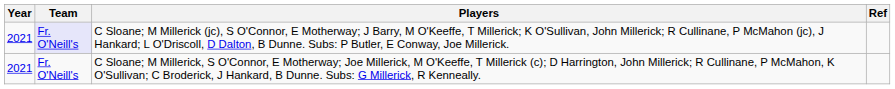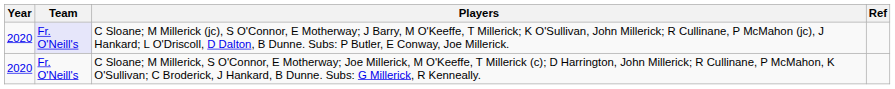(20, 37) 2021 -> (20, 37) 2020
(20, 68) 2021 -> (20, 68) 2020
